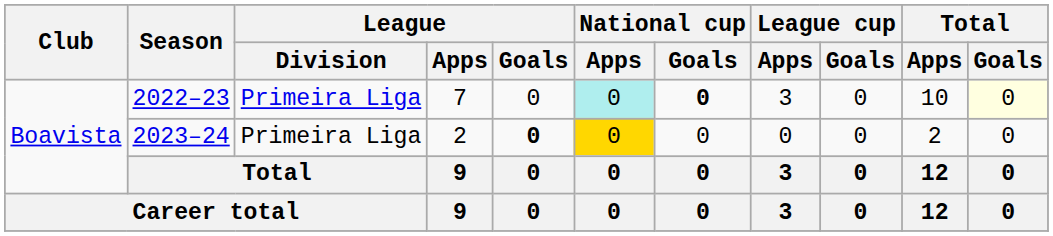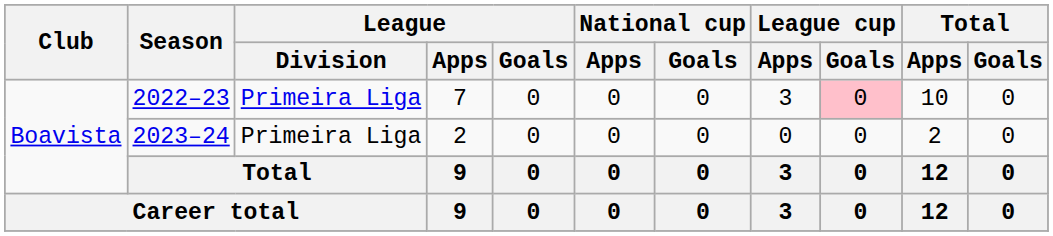(614, 99) paleturquoise background -> (614, 99) no background
(703, 99) bold -> (703, 99) normal
(860, 99) no background -> (860, 99) pink background
(1008, 99) lightyellow background -> (1008, 99) no background
(534, 137) bold -> (534, 137) normal
(614, 137) gold background -> (614, 137) no background
